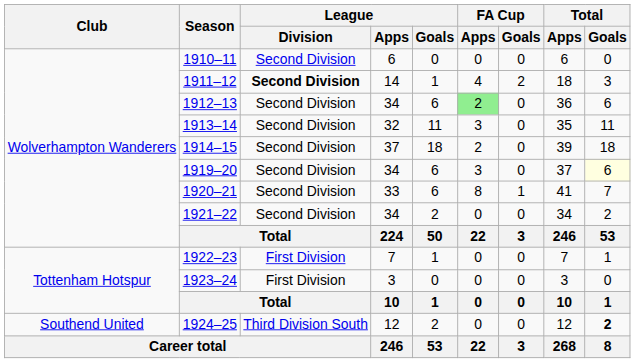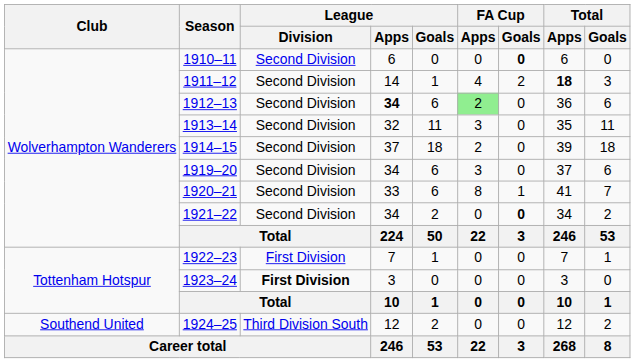(521, 59) normal -> (521, 59) bold
(306, 81) bold -> (306, 81) normal
(564, 81) normal -> (564, 81) bold
(392, 103) normal -> (392, 103) bold
(608, 170) lightyellow background -> (608, 170) no background
(521, 214) normal -> (521, 214) bold
(306, 280) normal -> (306, 280) bold
(608, 324) bold -> (608, 324) normal
